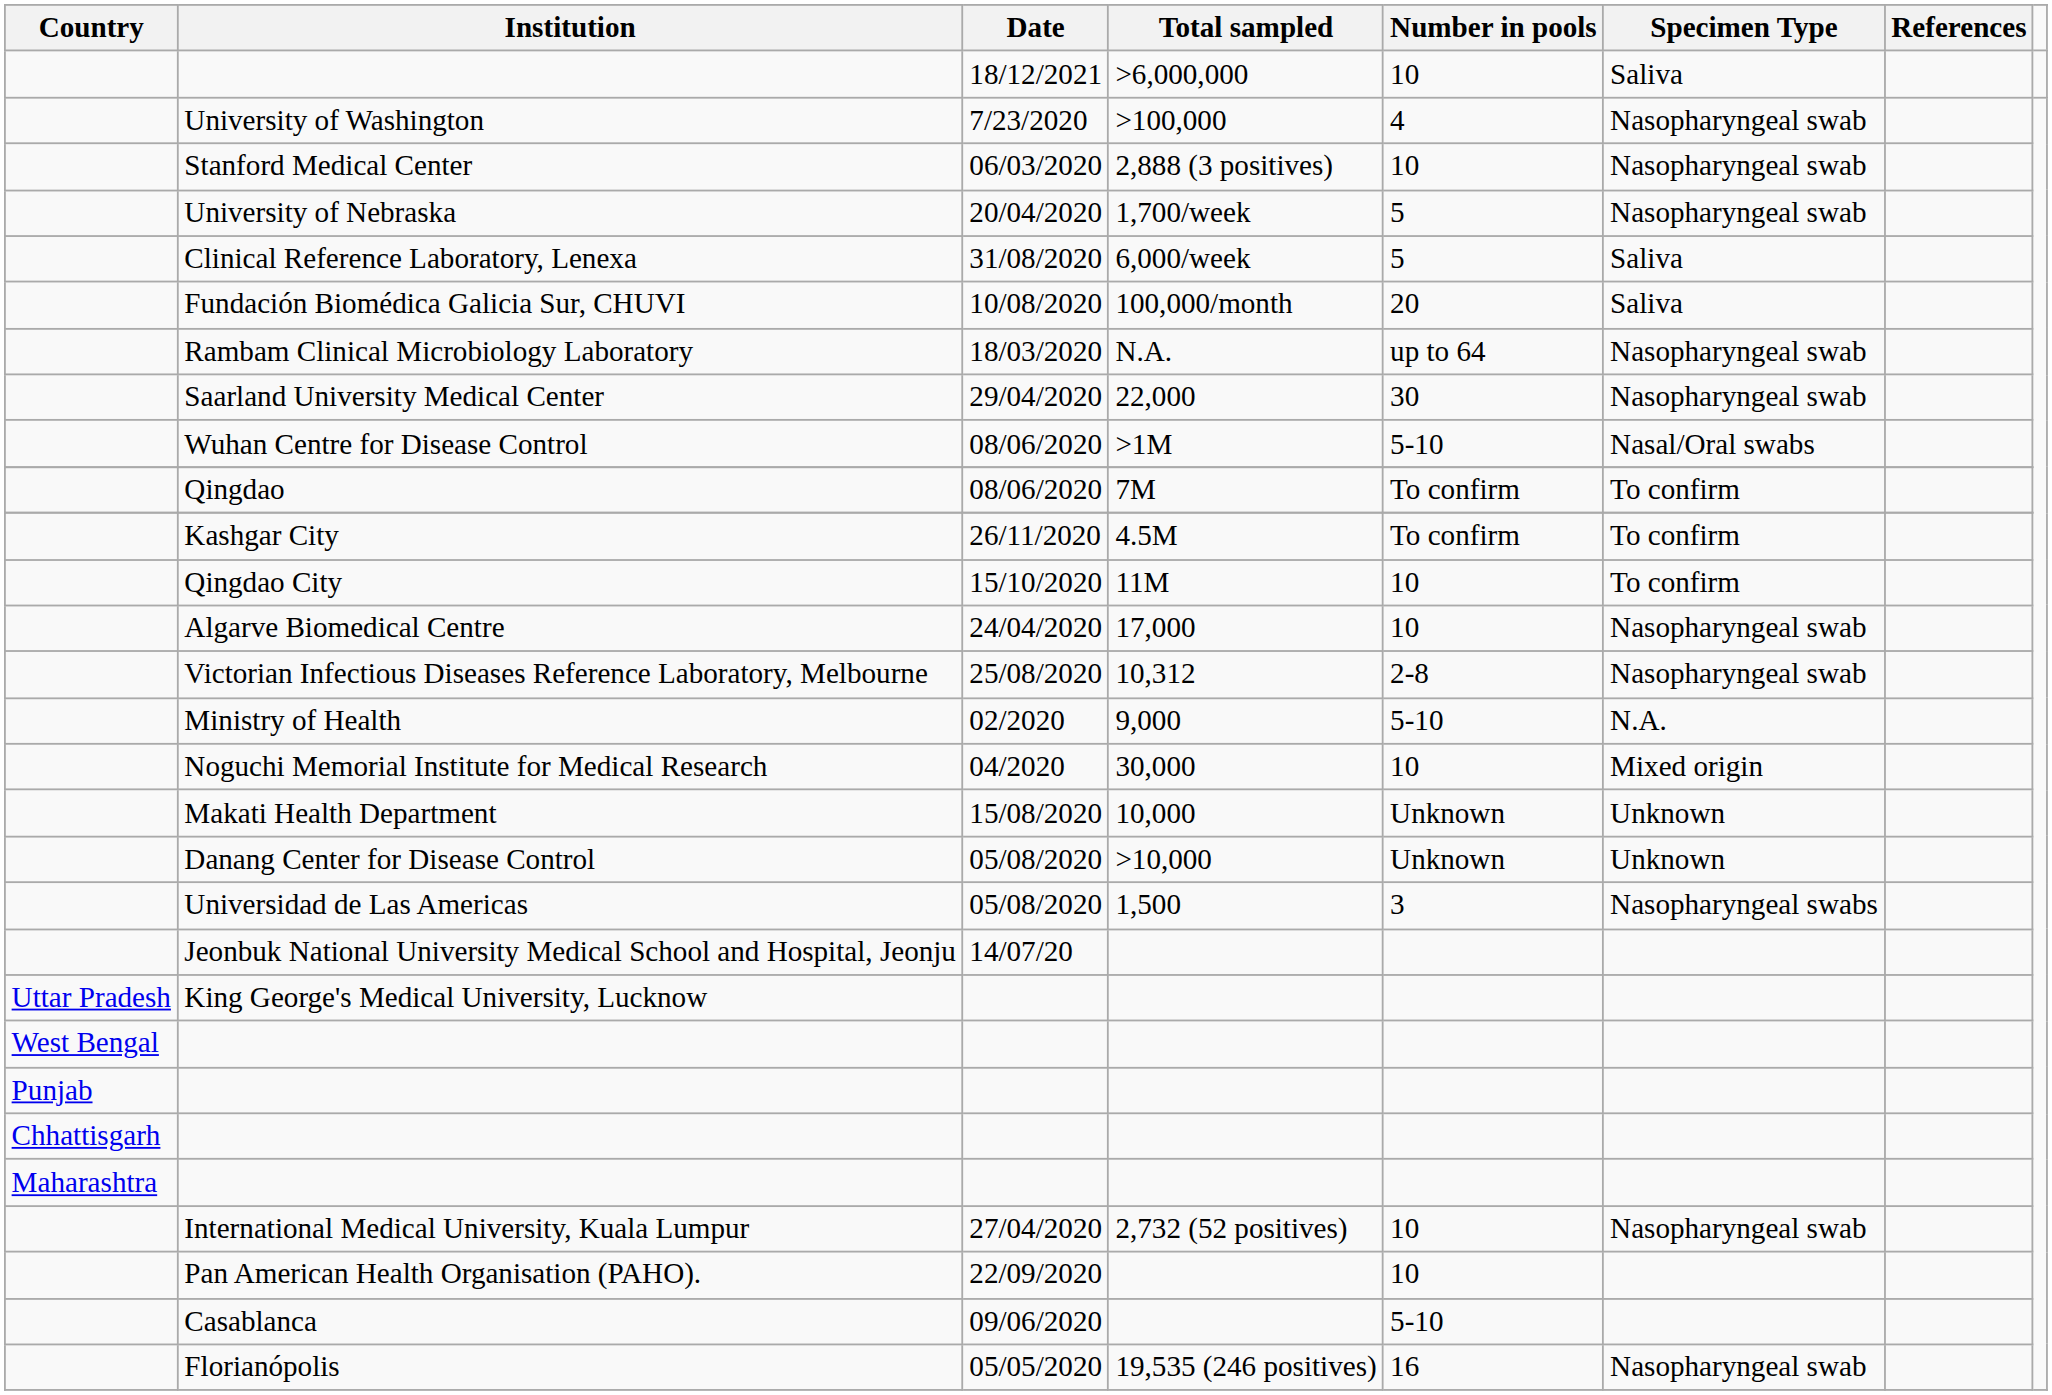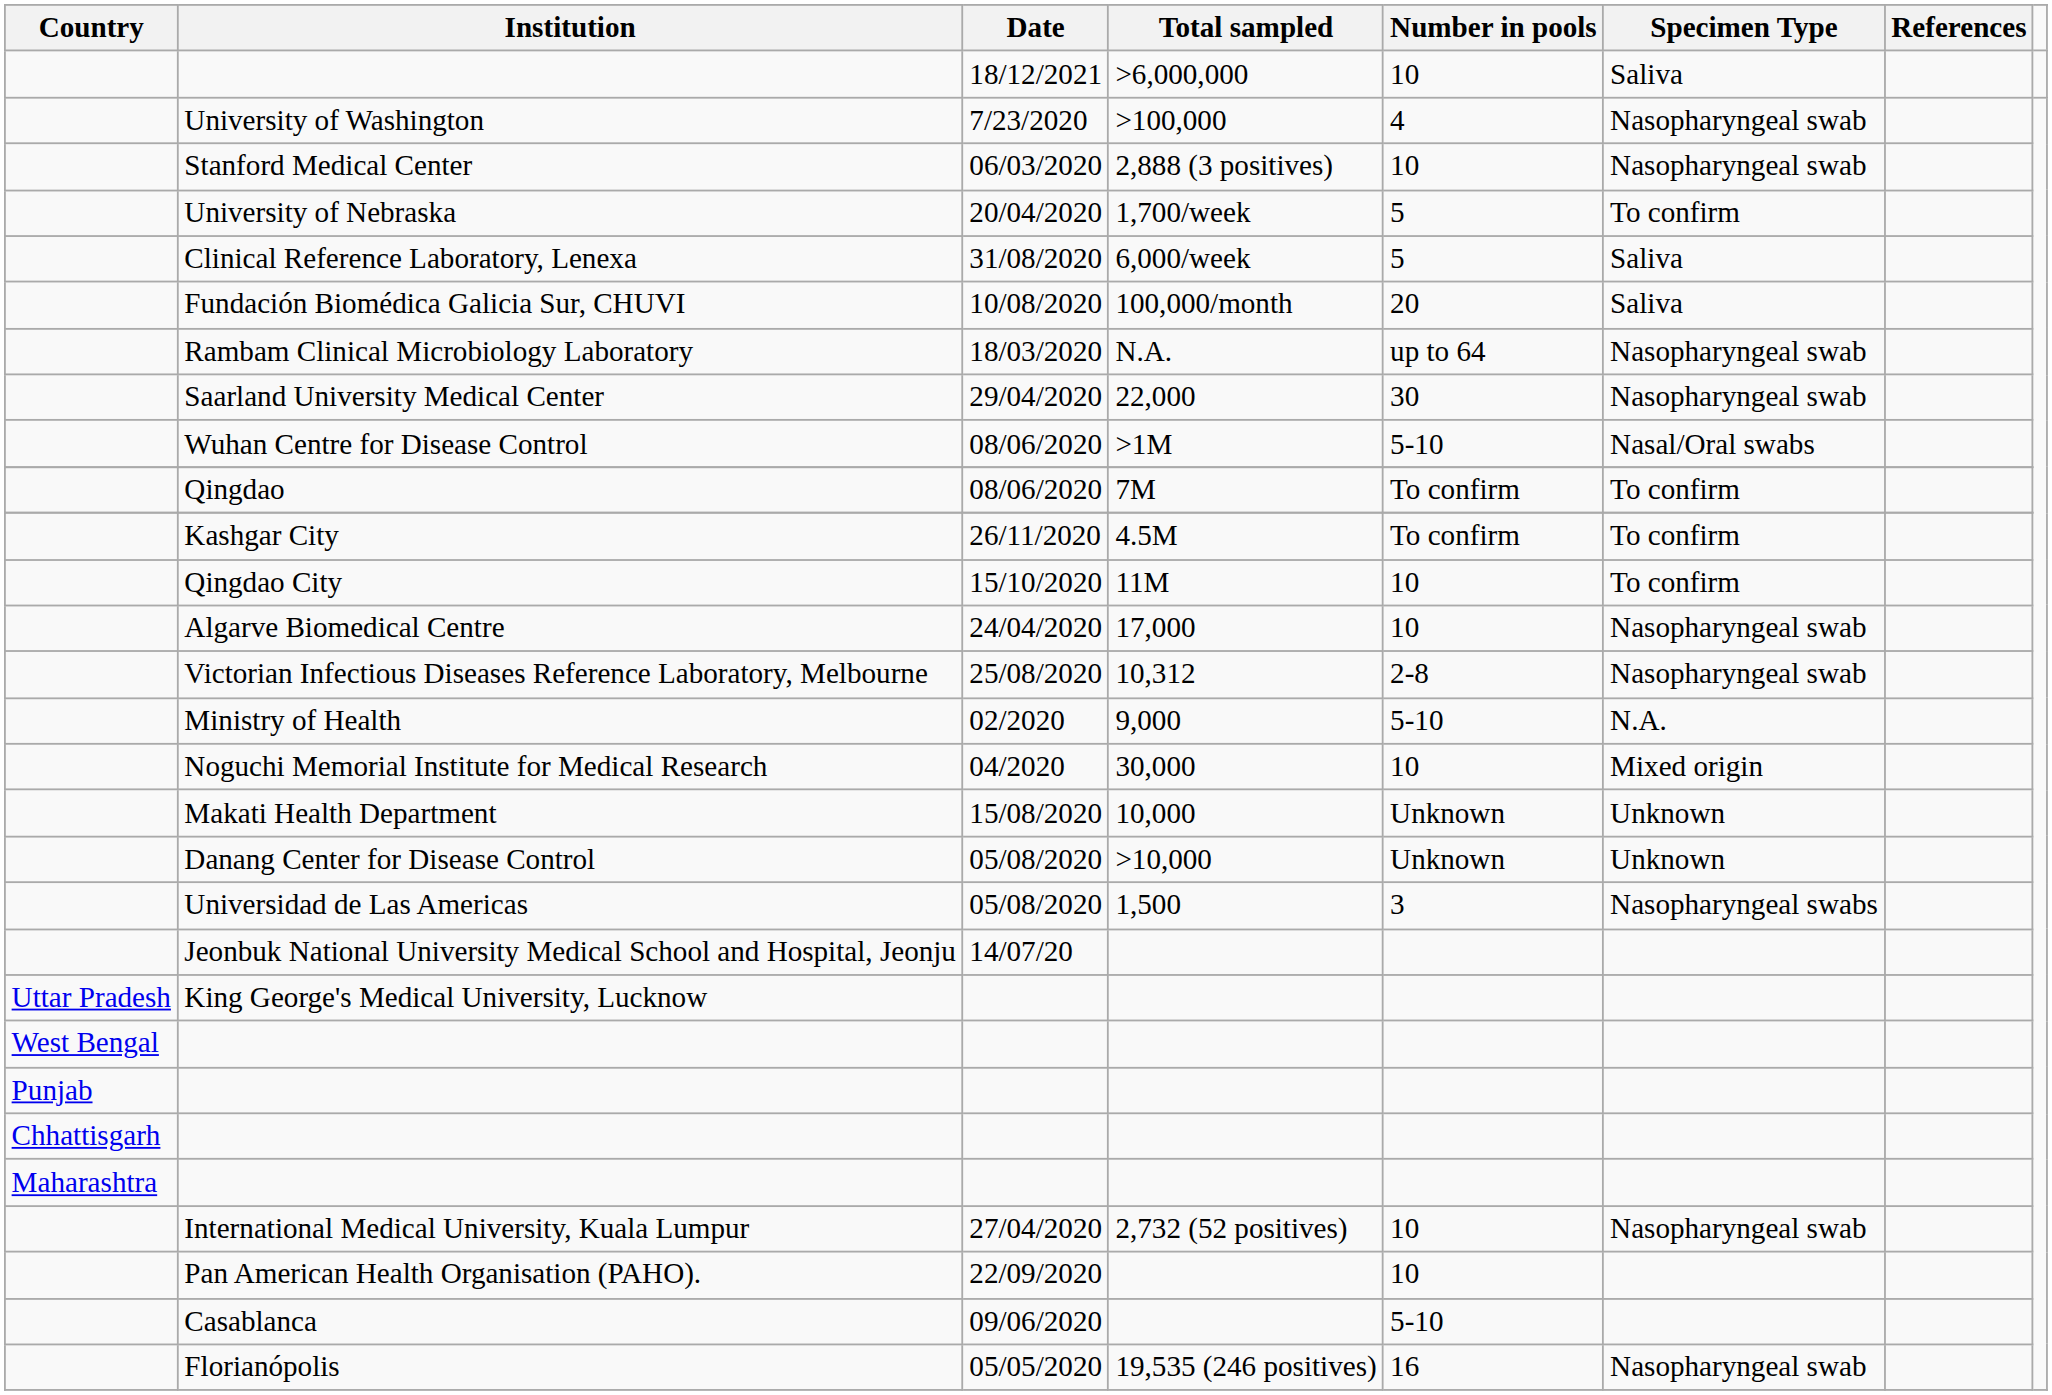(1738, 212) Nasopharyngeal swab -> (1675, 212) To confirm
